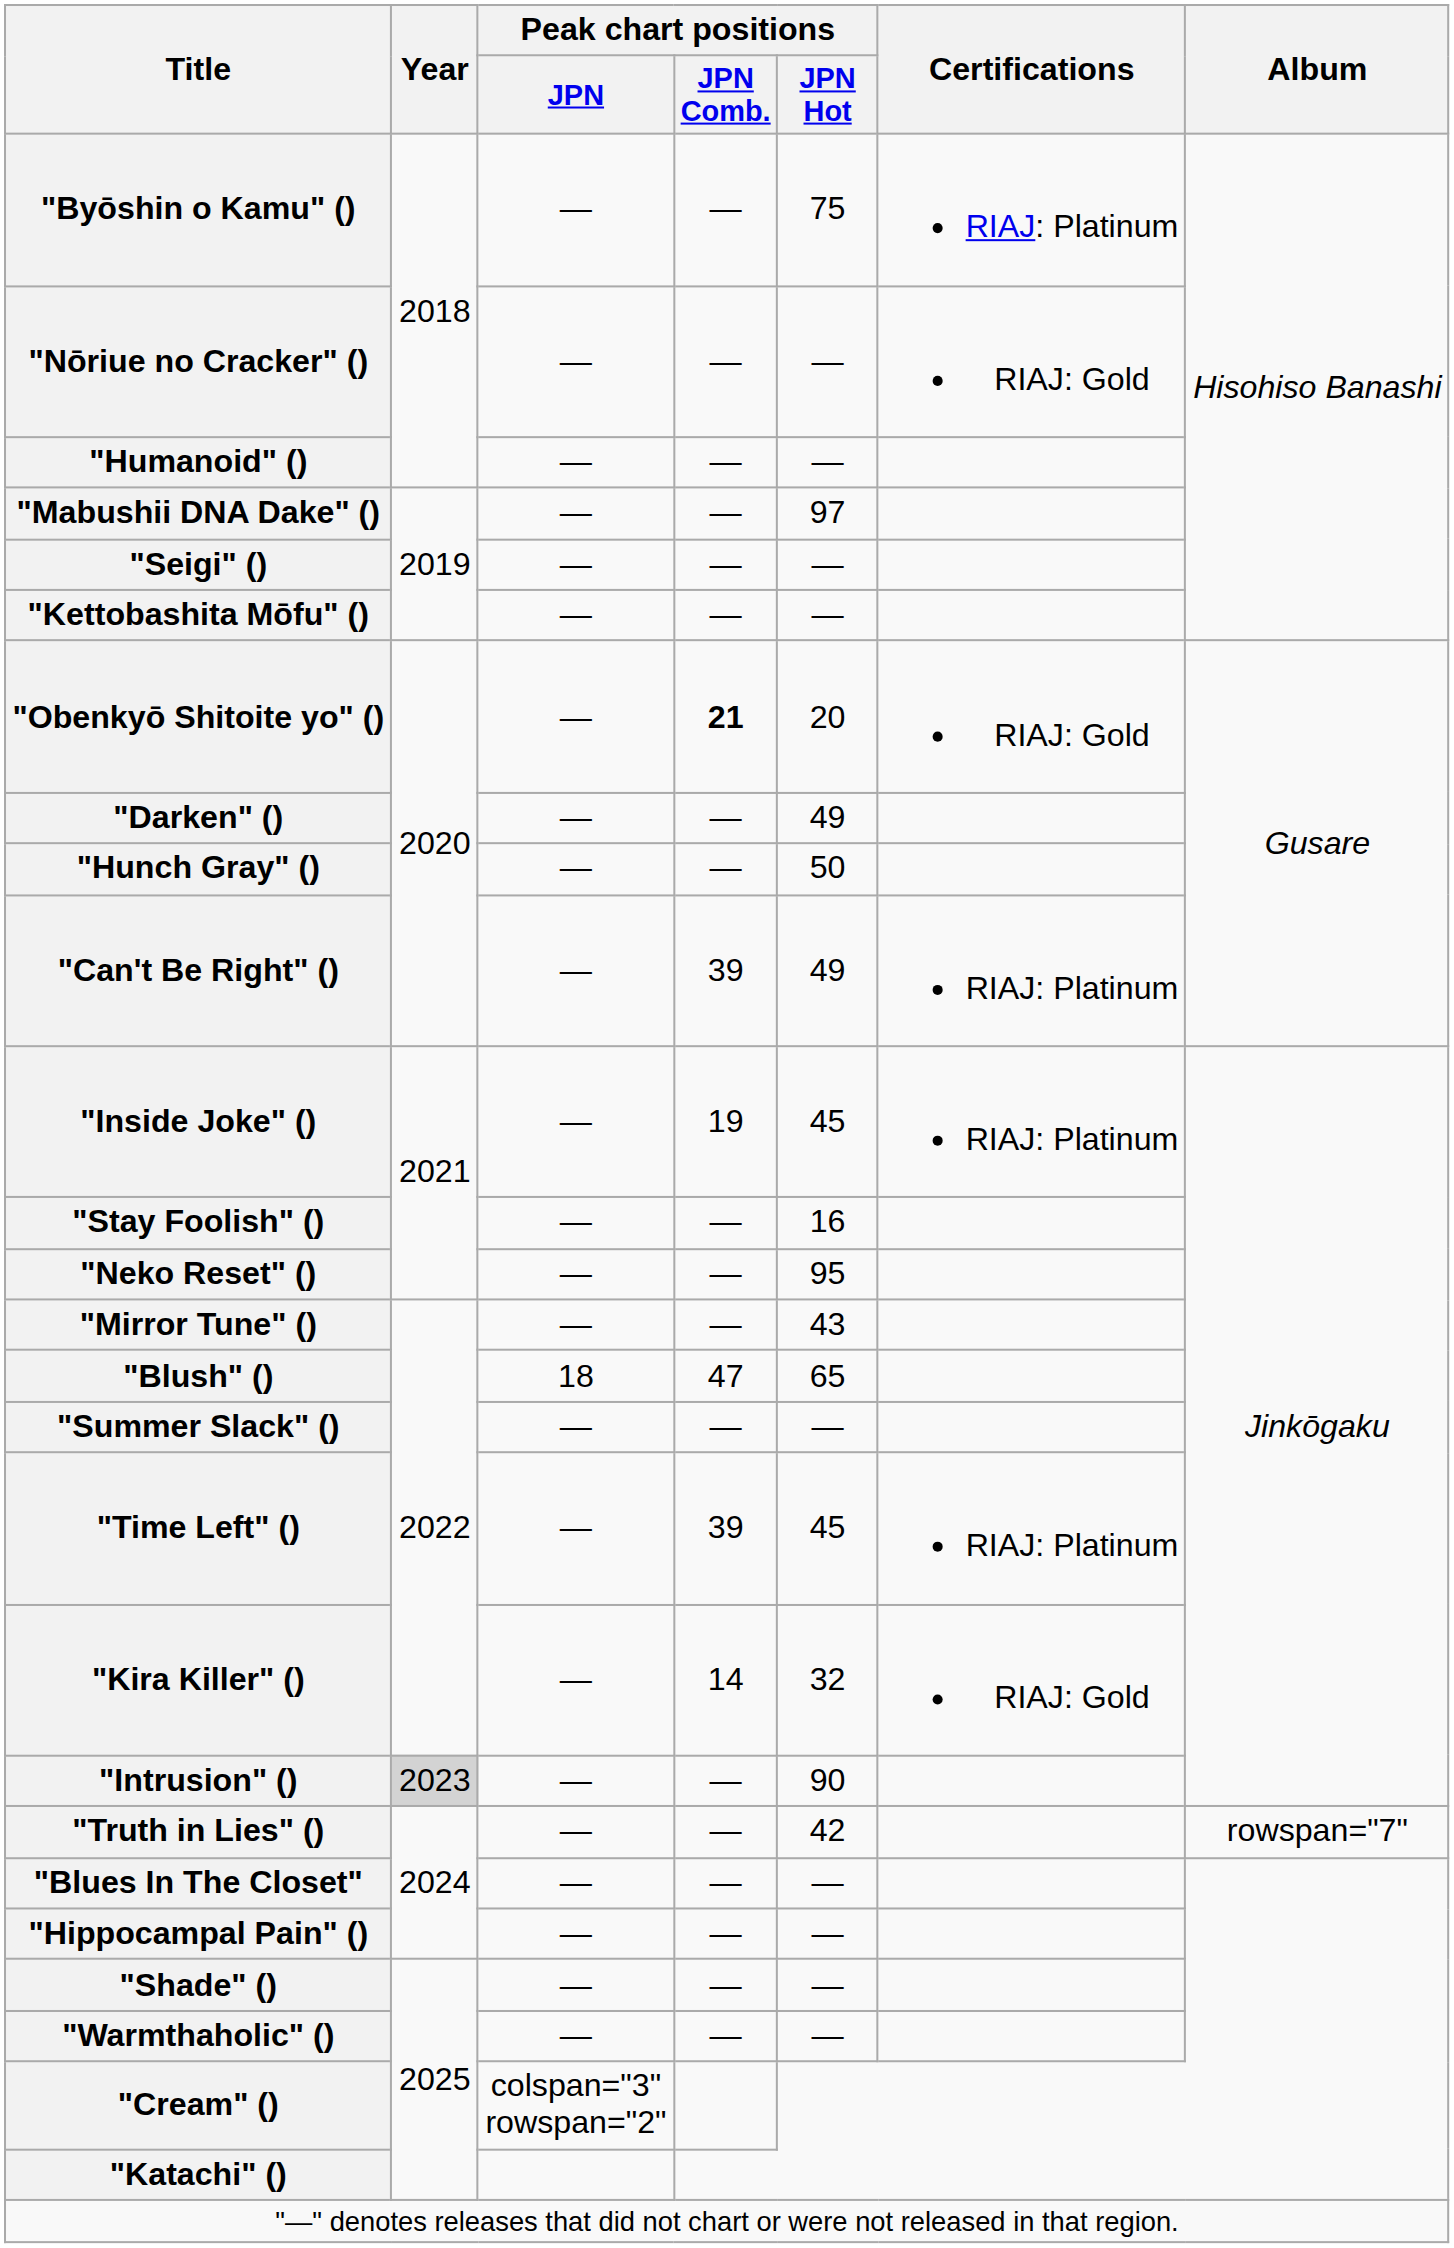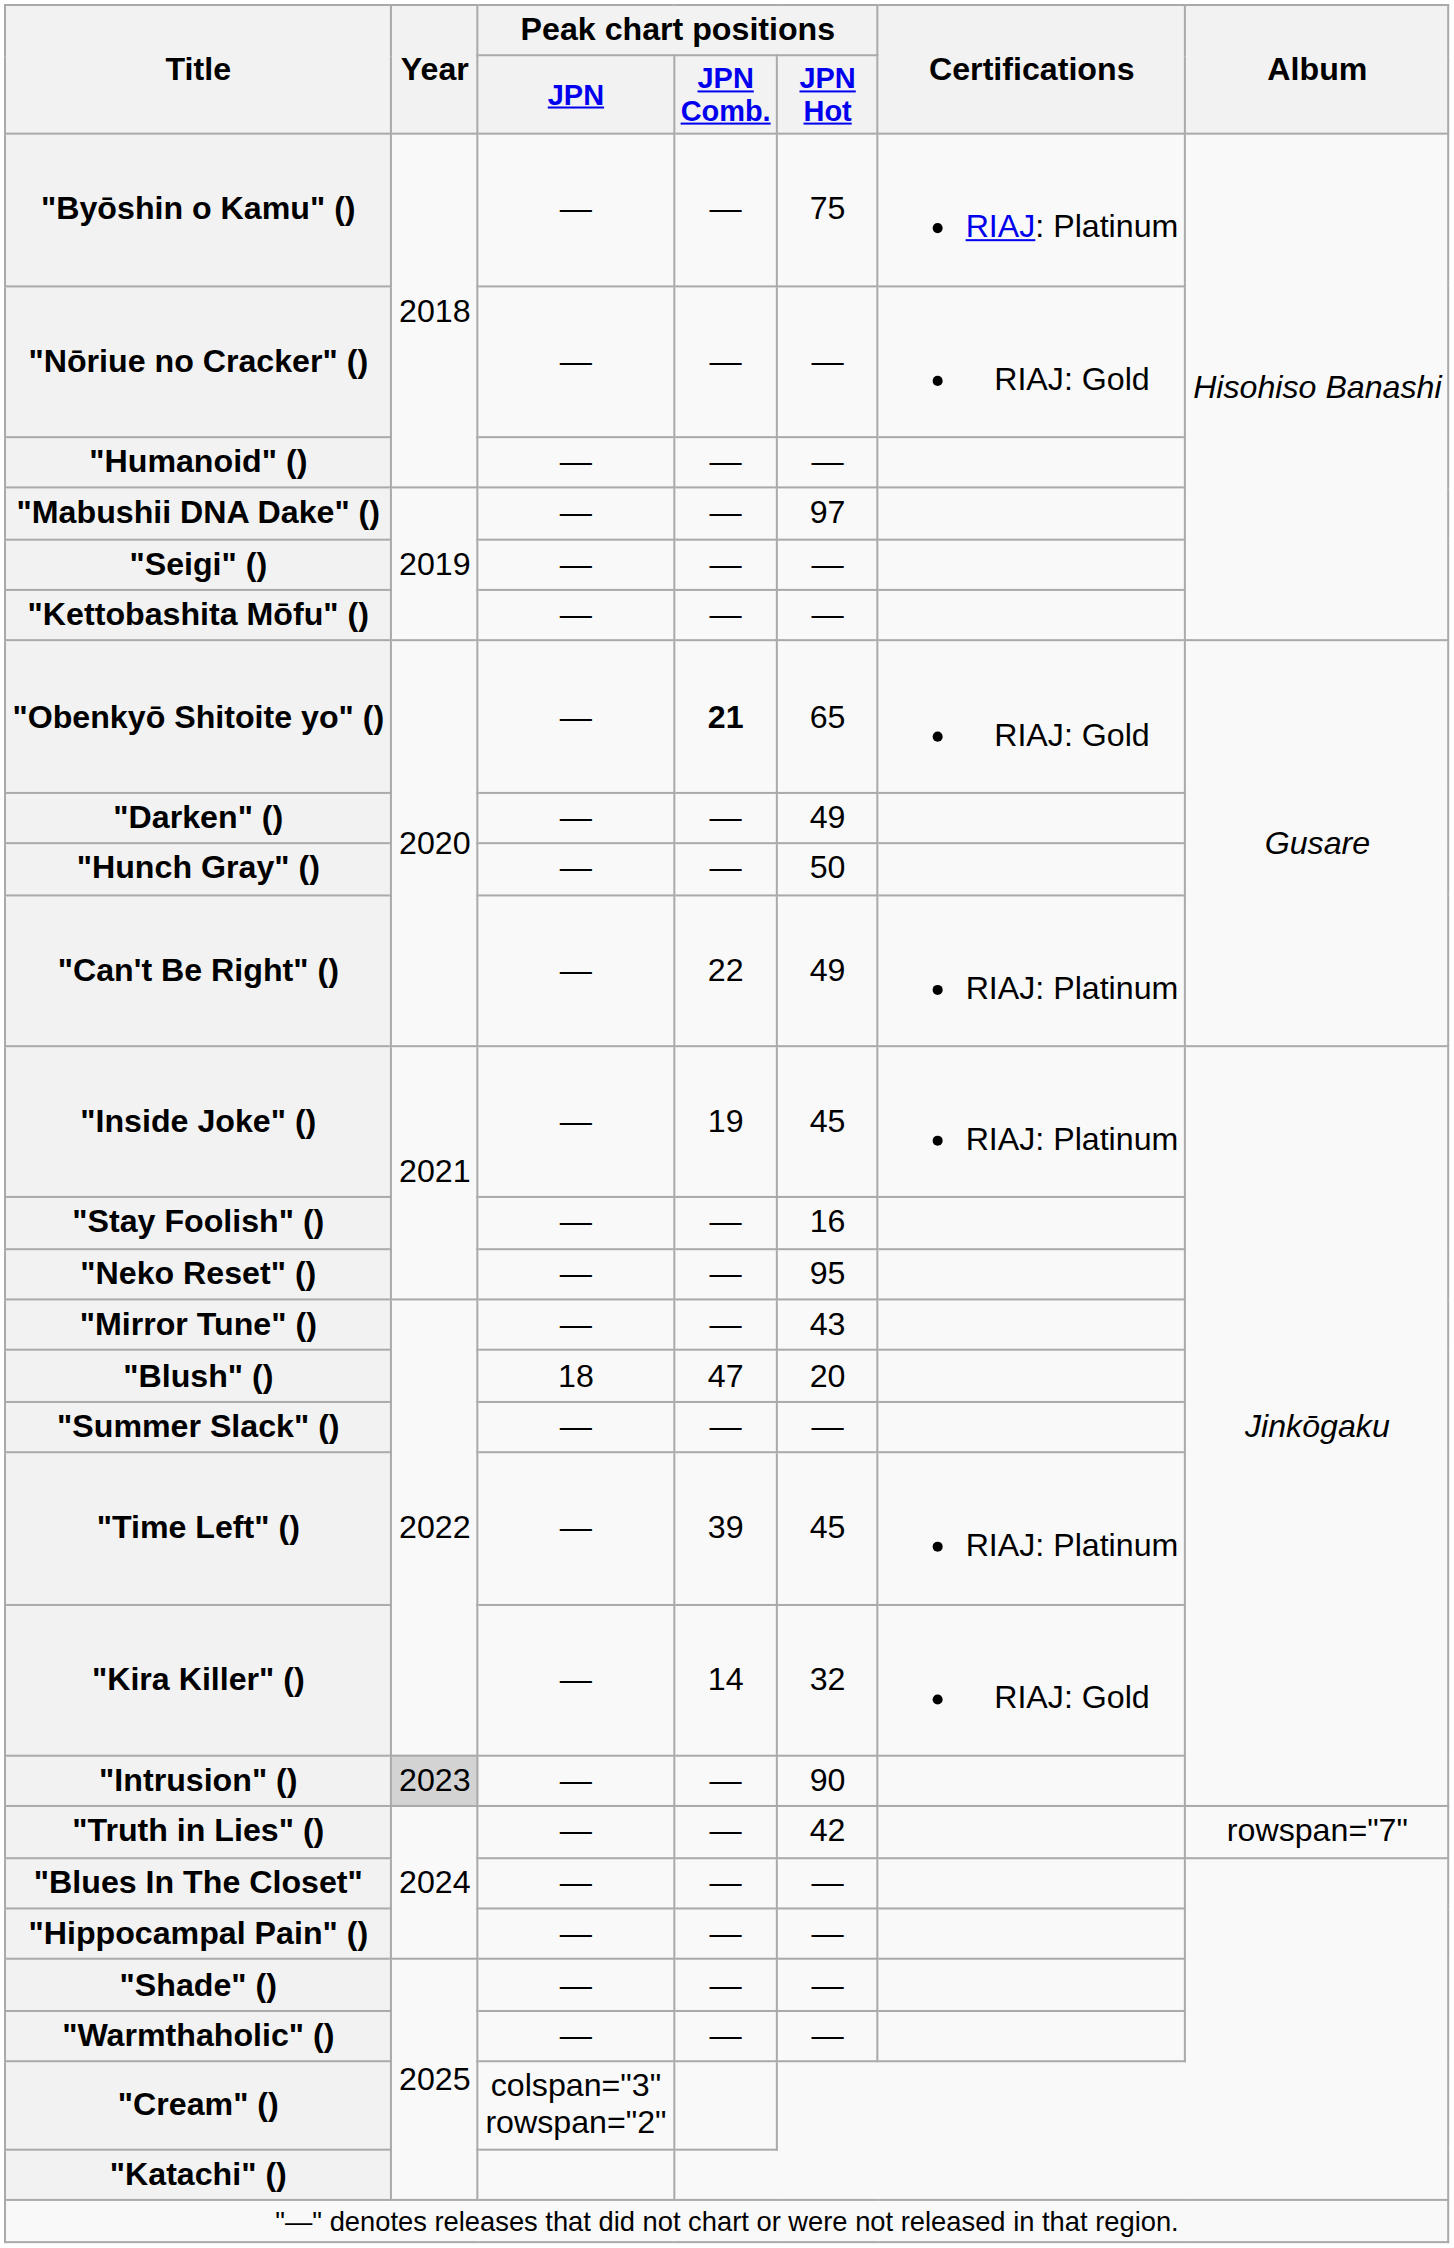(828, 716) 20 -> (828, 716) 65
(726, 969) 39 -> (726, 969) 22
(828, 1375) 65 -> (828, 1375) 20
